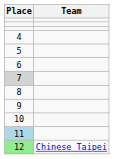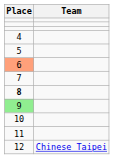(19, 65) no background -> (19, 65) lightsalmon background
(19, 78) lightgrey background -> (19, 78) no background
(19, 92) normal -> (19, 92) bold
(19, 106) no background -> (19, 106) lightgreen background
(19, 133) lightblue background -> (19, 133) no background
(19, 147) lightgreen background -> (19, 147) no background
